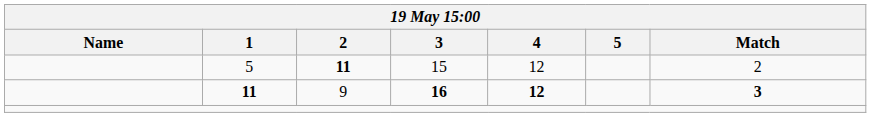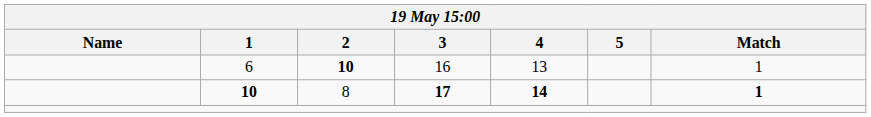(249, 67) 5 -> (249, 67) 6
(343, 67) 11 -> (346, 67) 10
(439, 67) 15 -> (443, 67) 16
(537, 67) 12 -> (539, 67) 13
(758, 67) 2 -> (759, 67) 1
(249, 92) 11 -> (249, 92) 10
(343, 92) 9 -> (346, 92) 8
(439, 92) 16 -> (443, 92) 17
(537, 92) 12 -> (539, 92) 14
(758, 92) 3 -> (759, 92) 1
